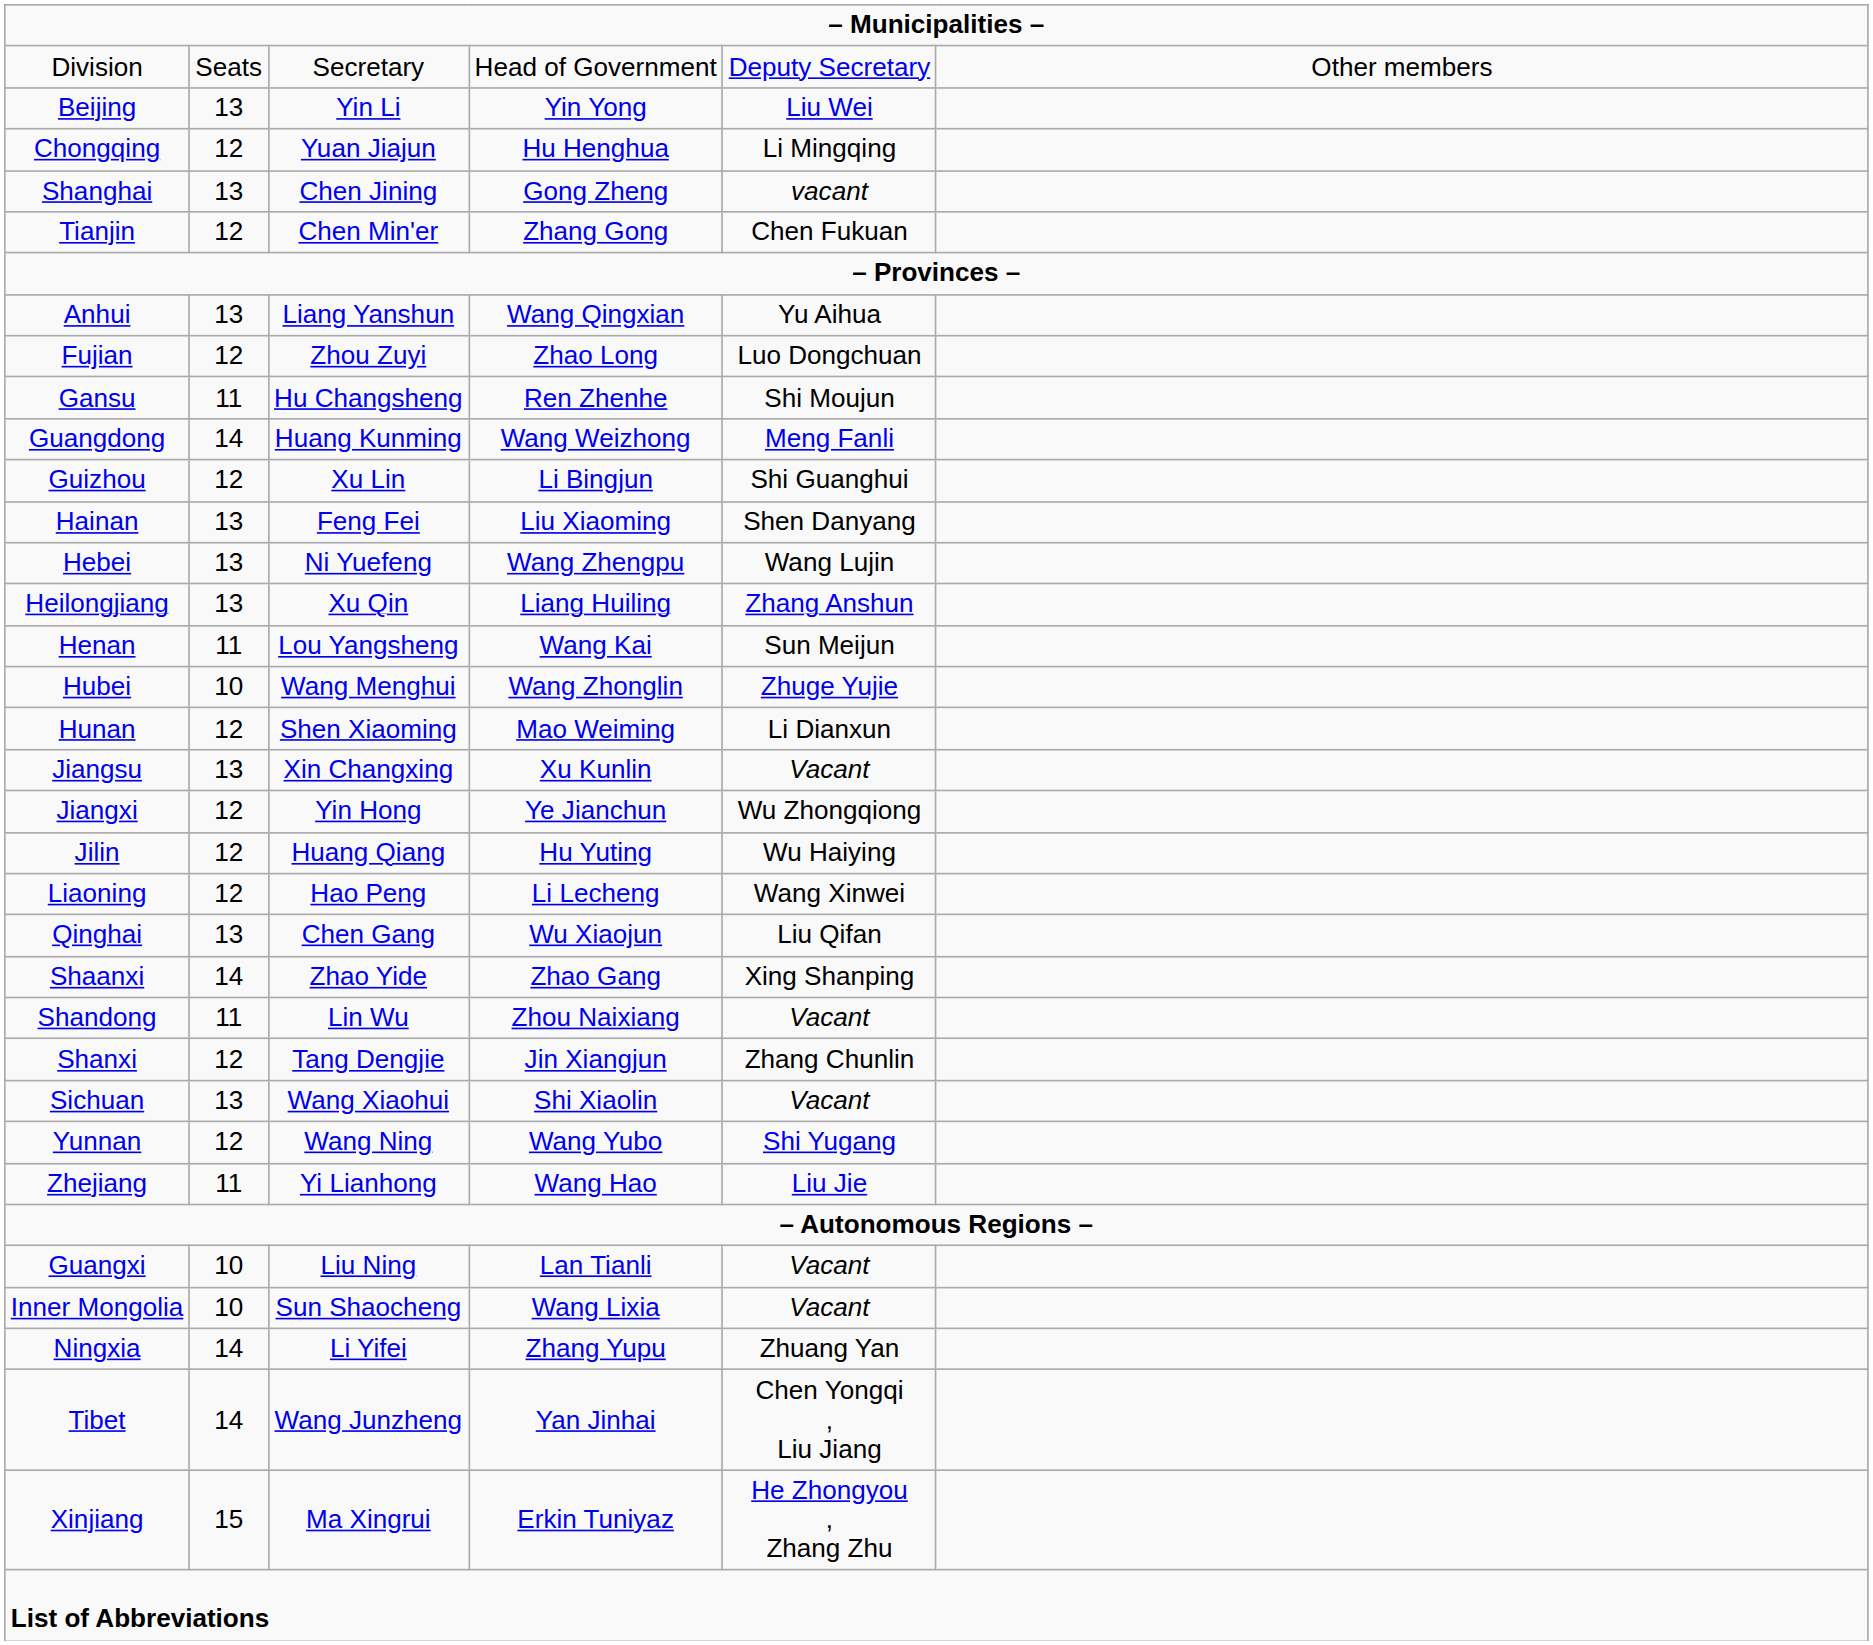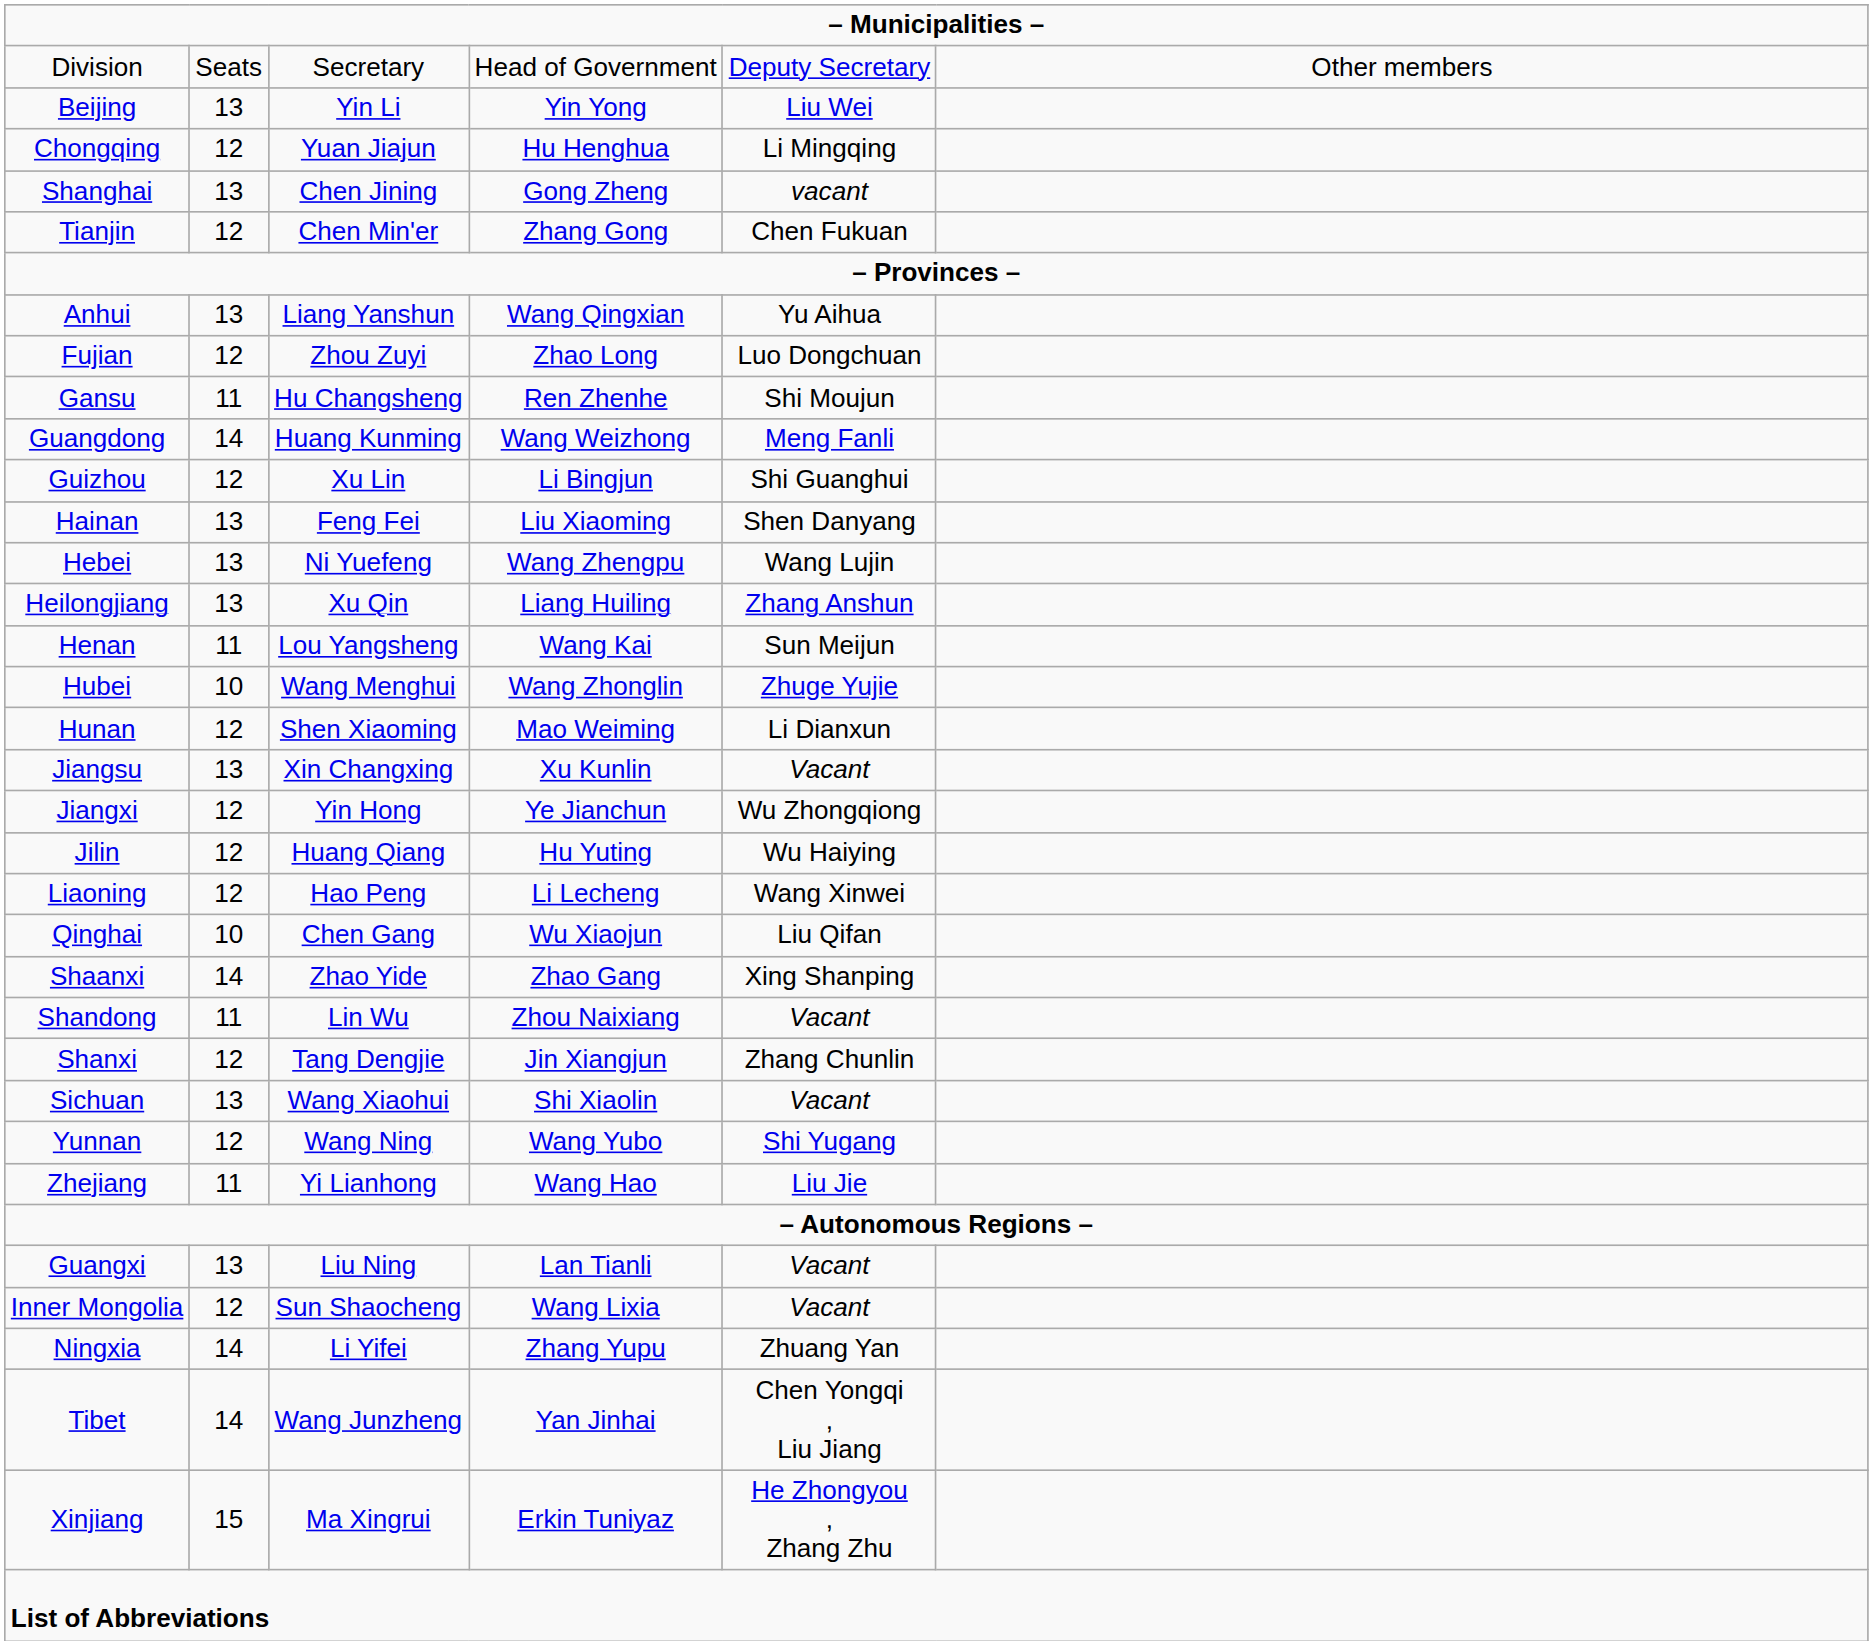(229, 935) 13 -> (229, 935) 10
(229, 1266) 10 -> (229, 1266) 13
(229, 1307) 10 -> (229, 1307) 12
